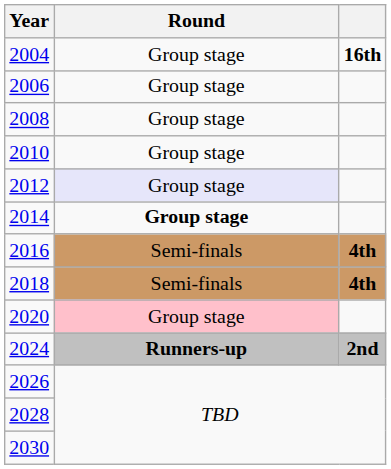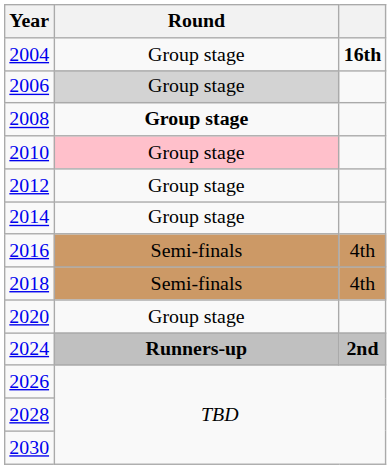(196, 86) no background -> (196, 86) lightgrey background
(196, 119) normal -> (196, 119) bold
(196, 152) no background -> (196, 152) pink background
(196, 185) lavender background -> (196, 185) no background
(196, 217) bold -> (196, 217) normal
(362, 250) bold -> (362, 250) normal
(362, 283) bold -> (362, 283) normal
(196, 316) pink background -> (196, 316) no background
